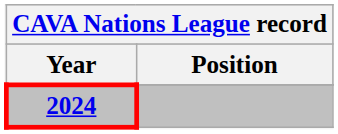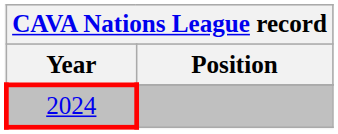(71, 105) bold -> (71, 105) normal
